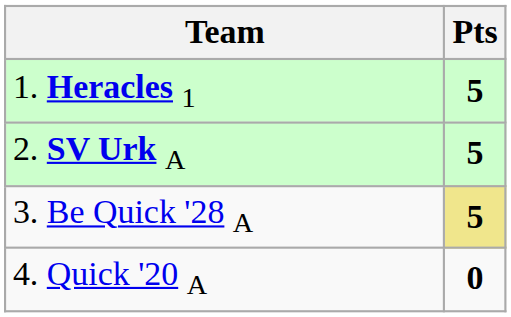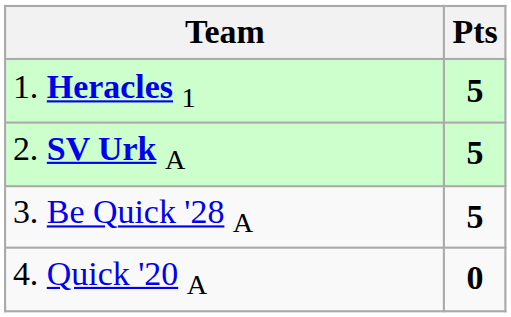(475, 215) khaki background -> (475, 215) no background
